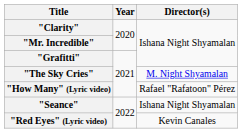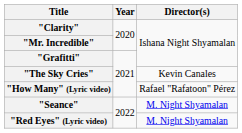(187, 74) M. Night Shyamalan -> (187, 74) Kevin Canales
(187, 105) Ishana Night Shyamalan -> (187, 105) M. Night Shyamalan
(187, 120) Kevin Canales -> (187, 120) M. Night Shyamalan
